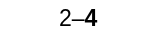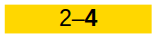(78, 18) no background -> (78, 18) gold background
